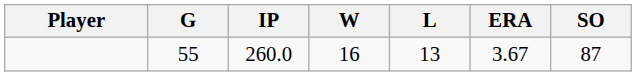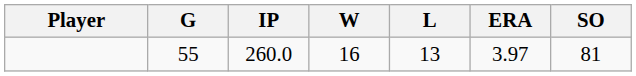(510, 53) 3.67 -> (510, 53) 3.97
(591, 53) 87 -> (591, 53) 81
